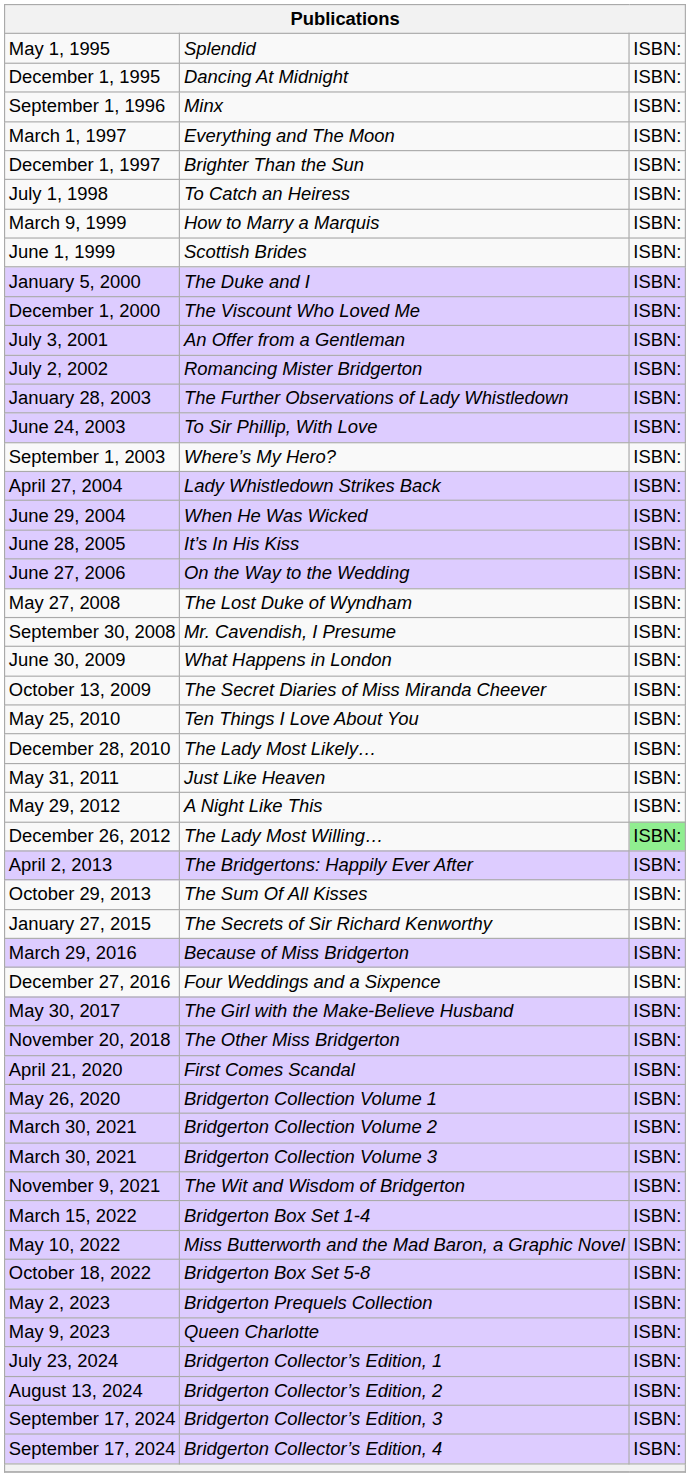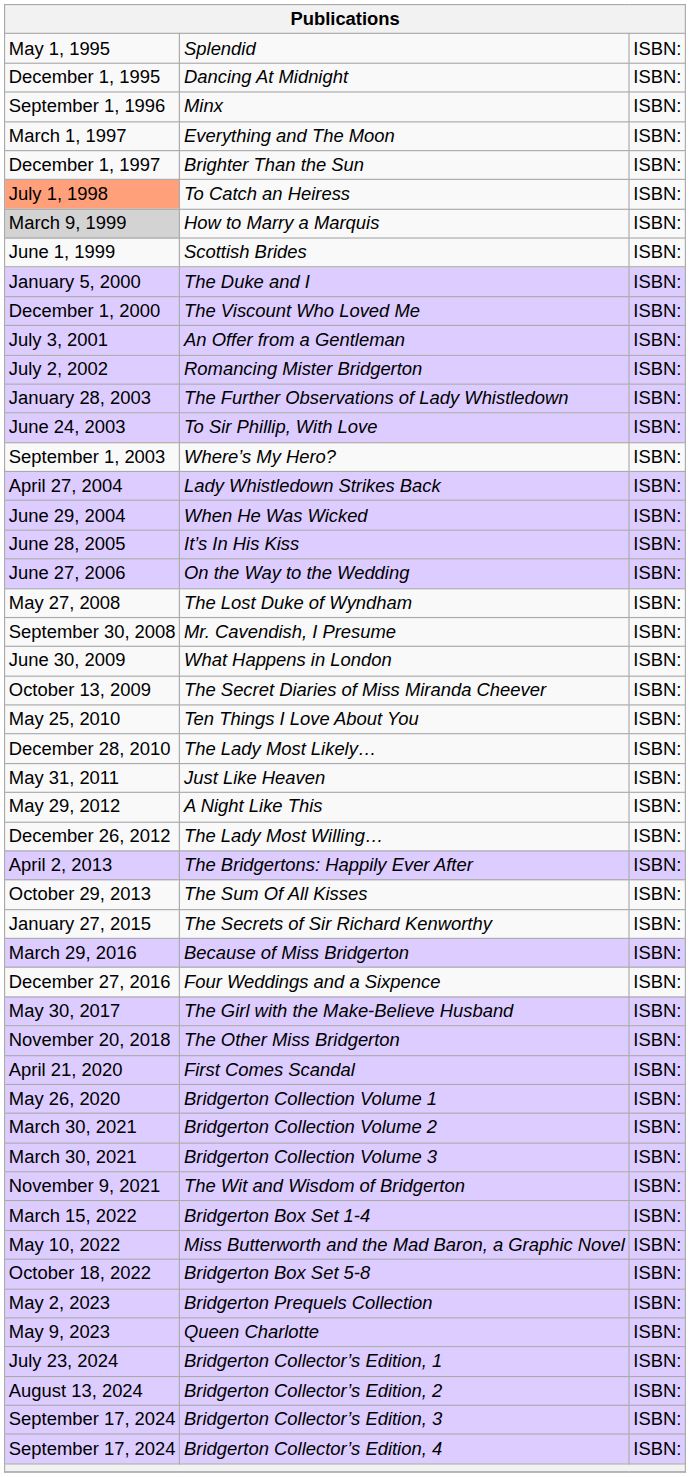(58, 194) no background -> (58, 194) lightsalmon background
(68, 223) no background -> (68, 223) lightgrey background
(657, 836) lightgreen background -> (657, 836) no background
